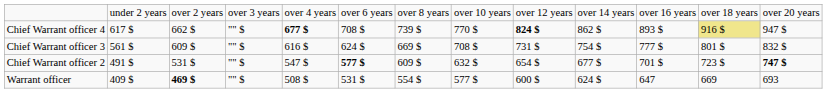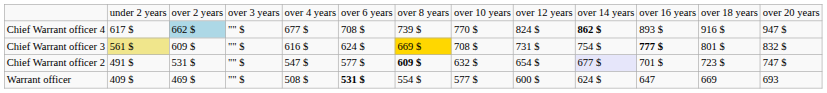(183, 29) no background -> (183, 29) lightblue background
(296, 29) bold -> (296, 29) normal
(528, 29) bold -> (528, 29) normal
(589, 29) normal -> (589, 29) bold
(713, 29) khaki background -> (713, 29) no background
(122, 46) no background -> (122, 46) khaki background
(409, 46) no background -> (409, 46) gold background
(651, 46) normal -> (651, 46) bold
(353, 63) bold -> (353, 63) normal
(409, 63) normal -> (409, 63) bold
(589, 63) no background -> (589, 63) lavender background
(775, 63) bold -> (775, 63) normal
(183, 79) bold -> (183, 79) normal
(353, 79) normal -> (353, 79) bold
